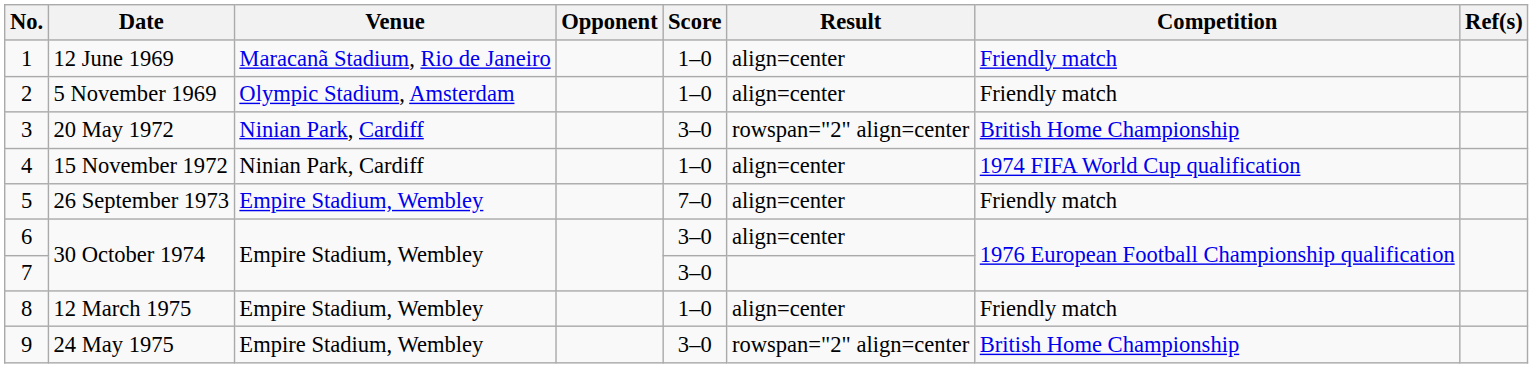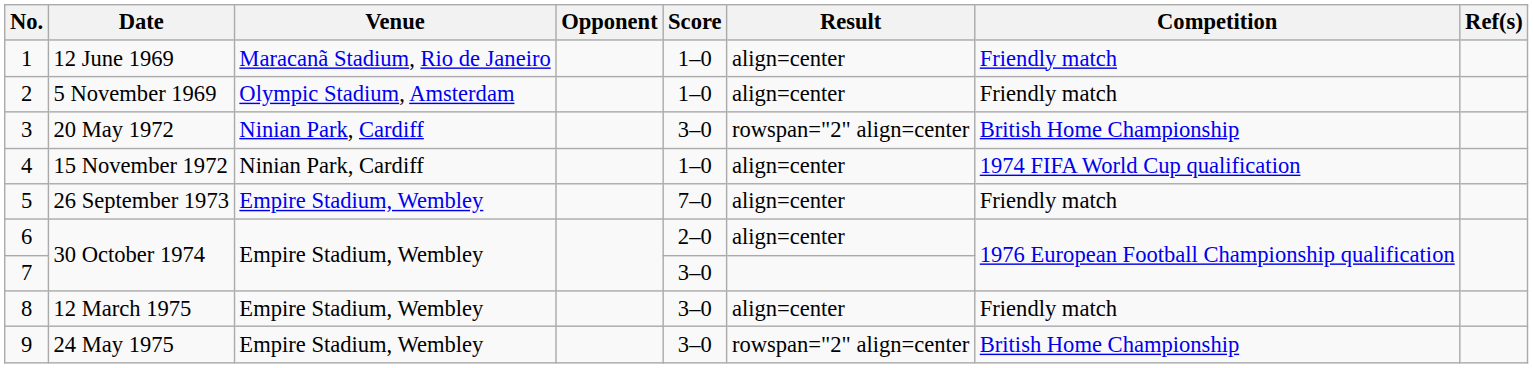(695, 237) 3–0 -> (695, 237) 2–0
(695, 308) 1–0 -> (695, 308) 3–0
